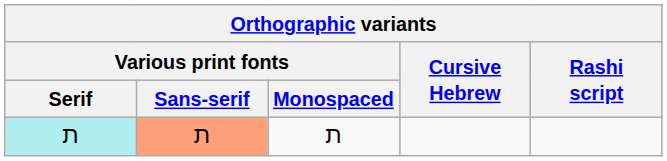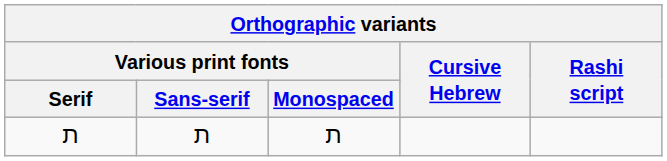(70, 135) paleturquoise background -> (70, 135) no background
(202, 135) lightsalmon background -> (202, 135) no background
